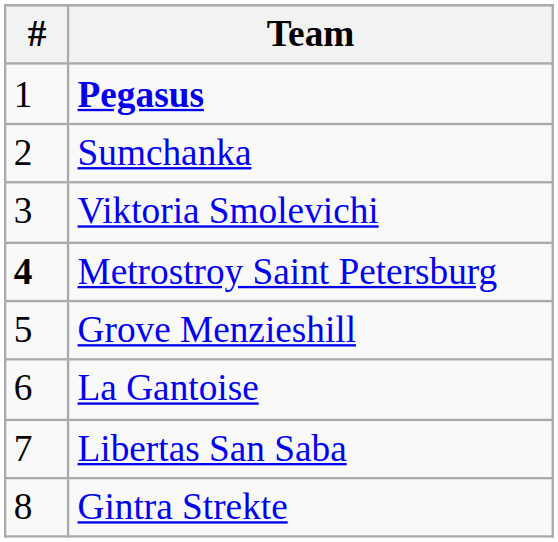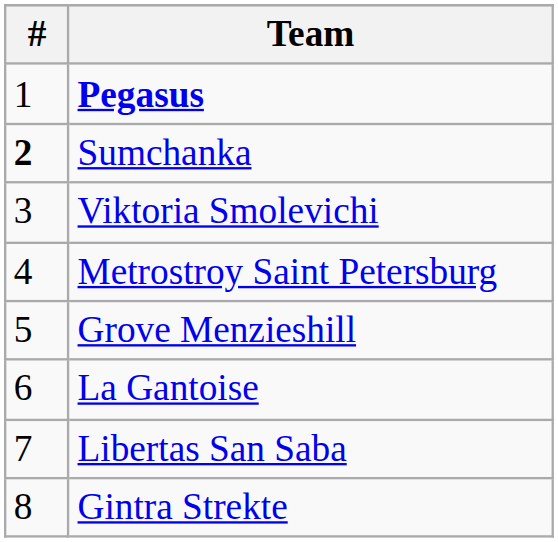(23, 152) normal -> (23, 152) bold
(23, 270) bold -> (23, 270) normal
